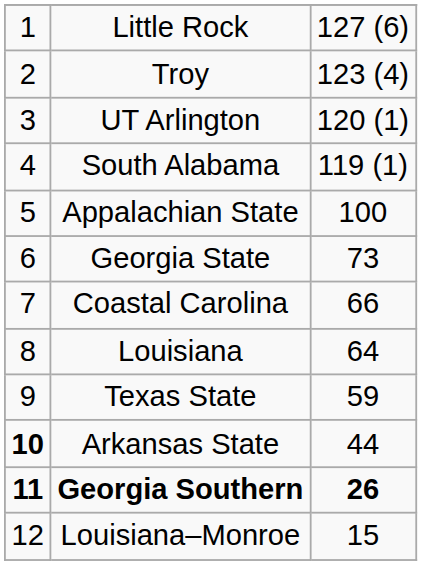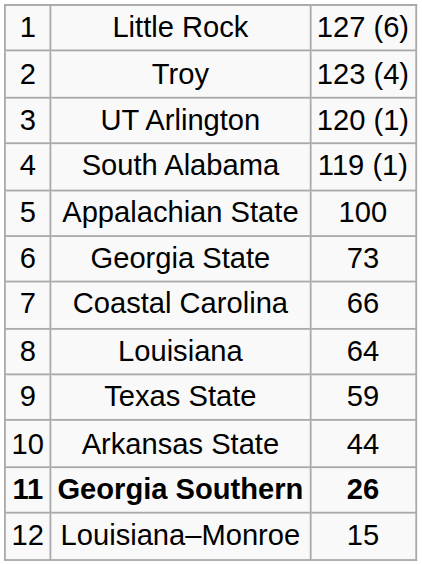(28, 443) bold -> (28, 443) normal
